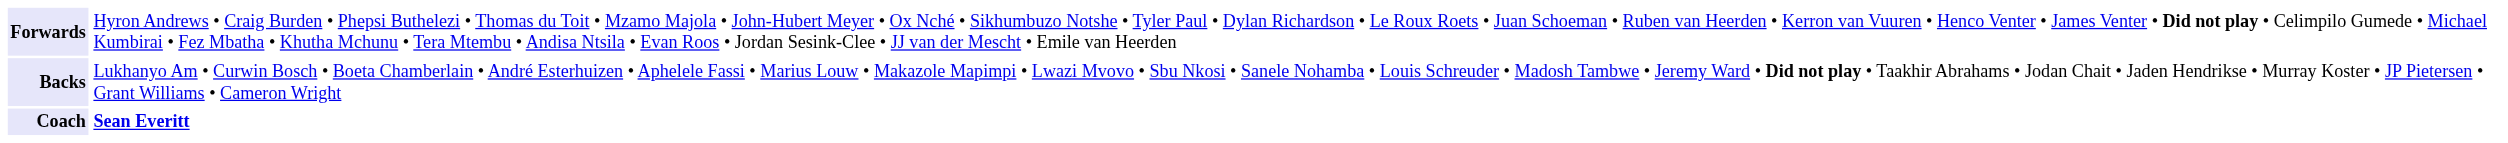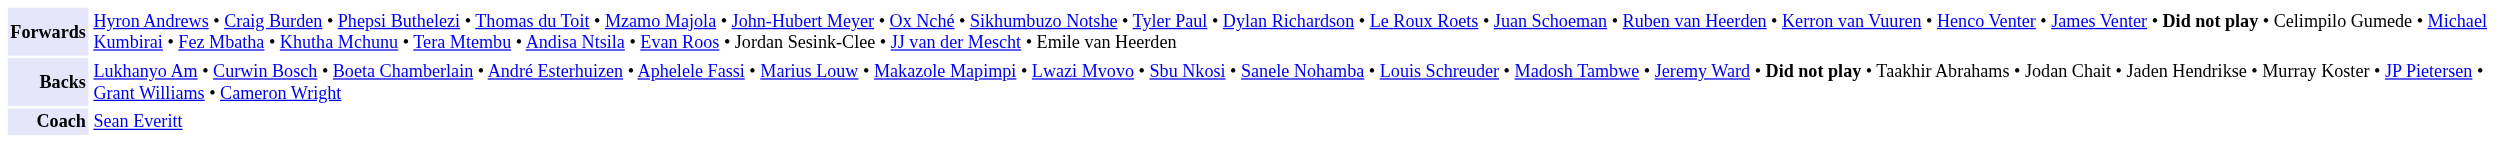(141, 121) bold -> (138, 121) normal
